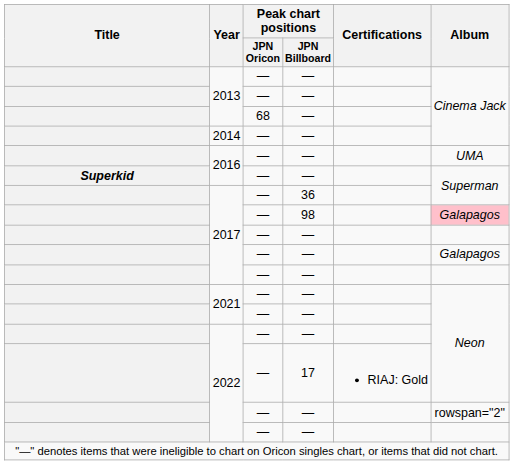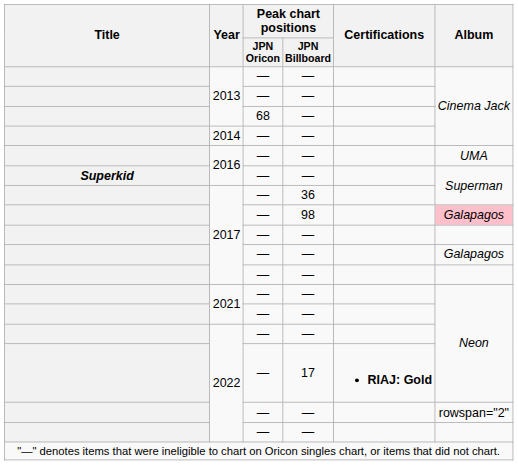(382, 380) normal -> (384, 380) bold
